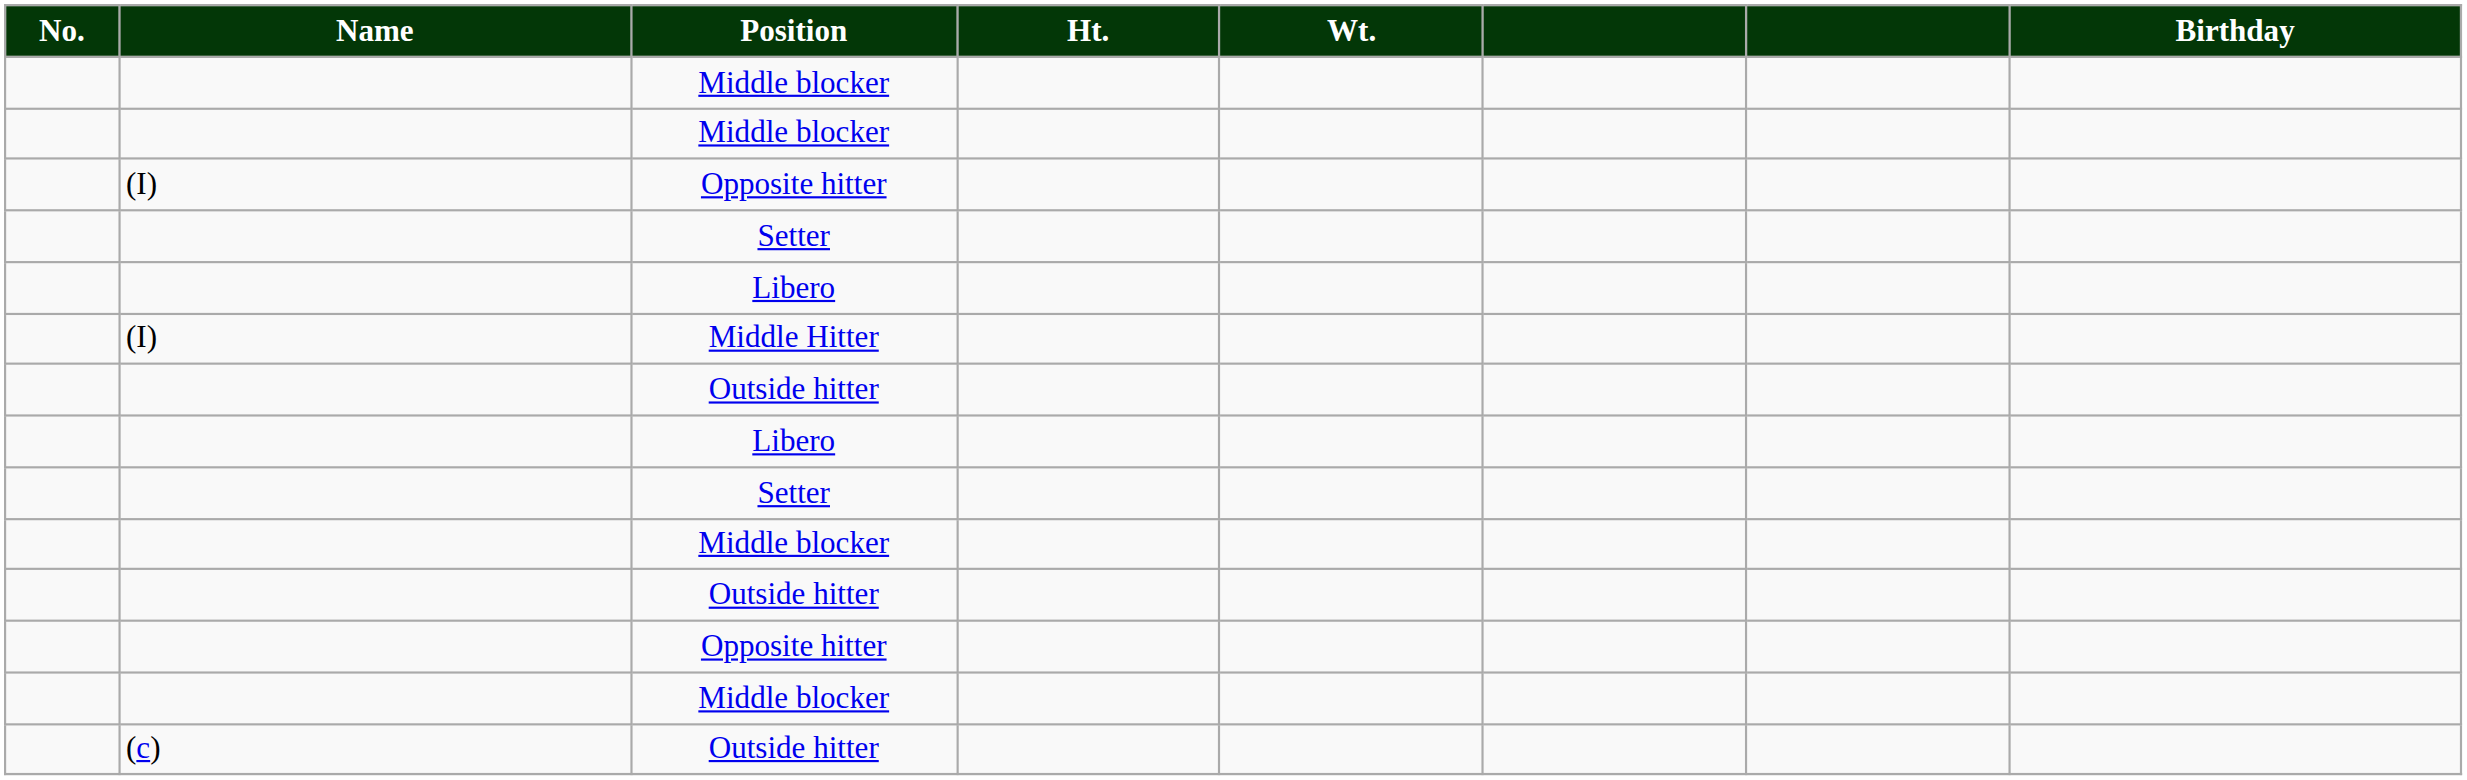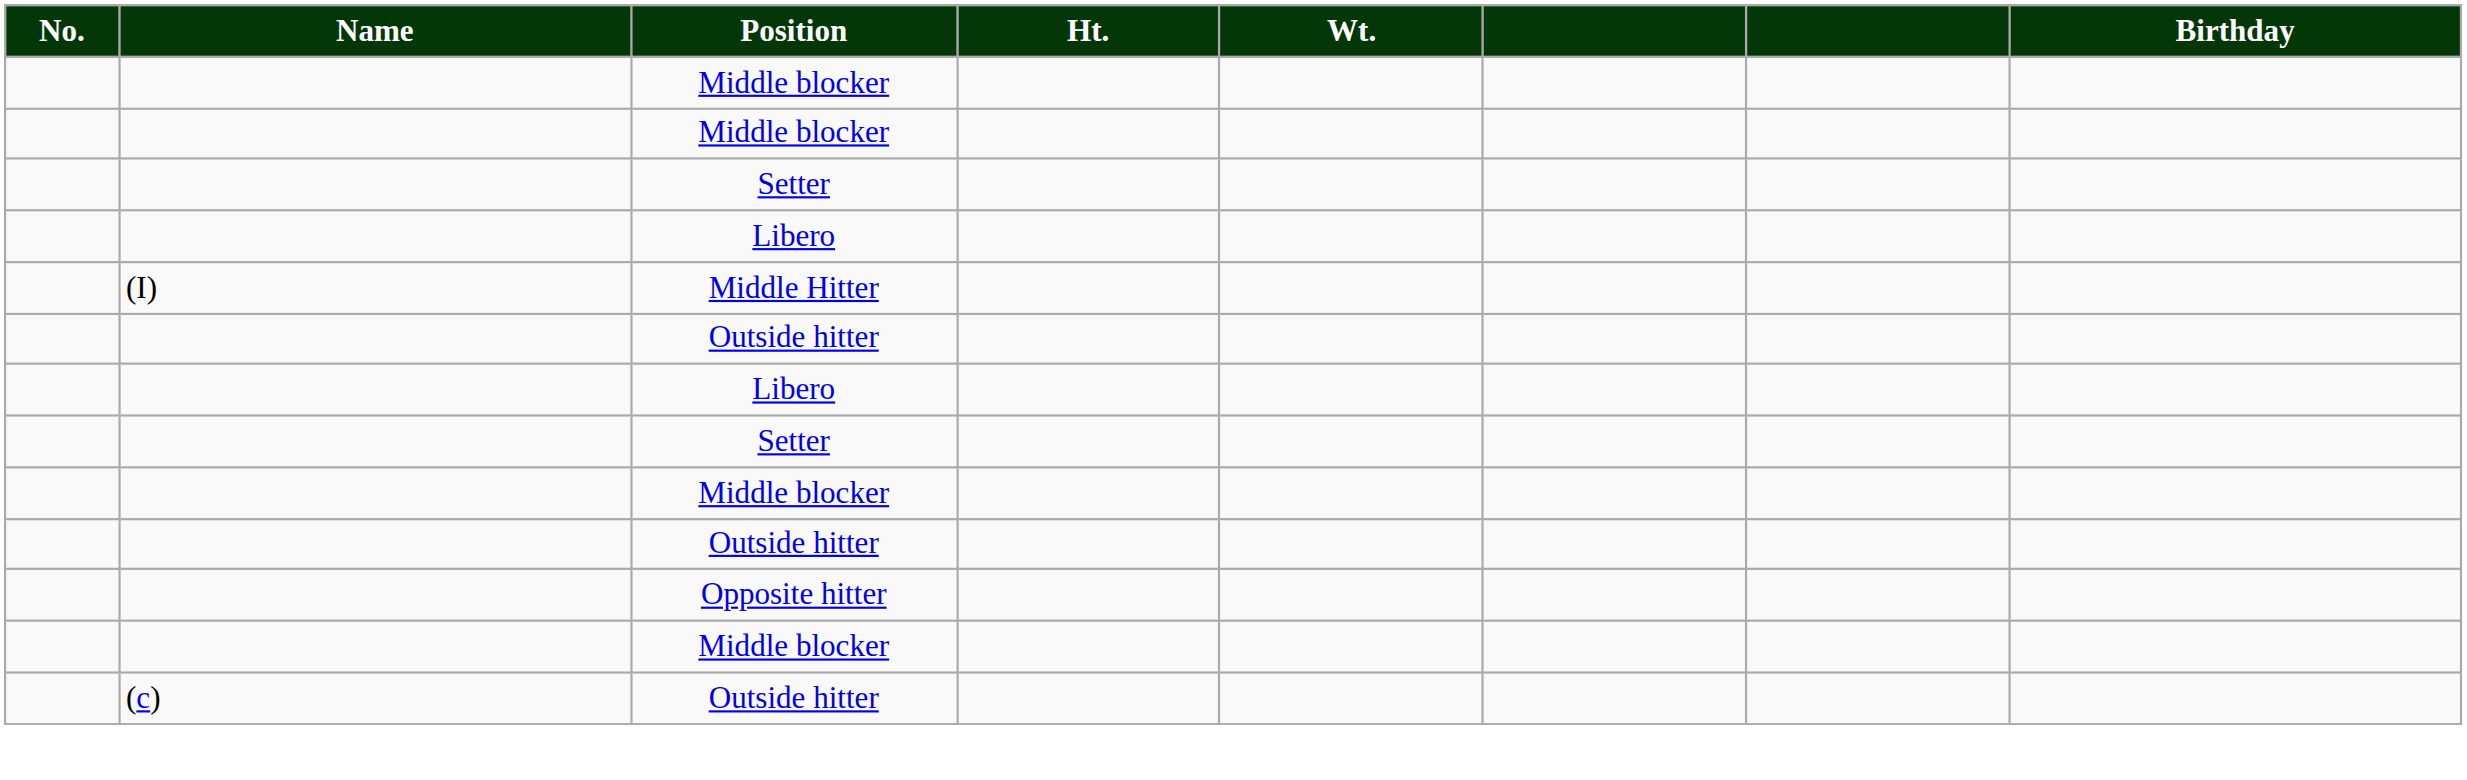- row: (142, 184)
